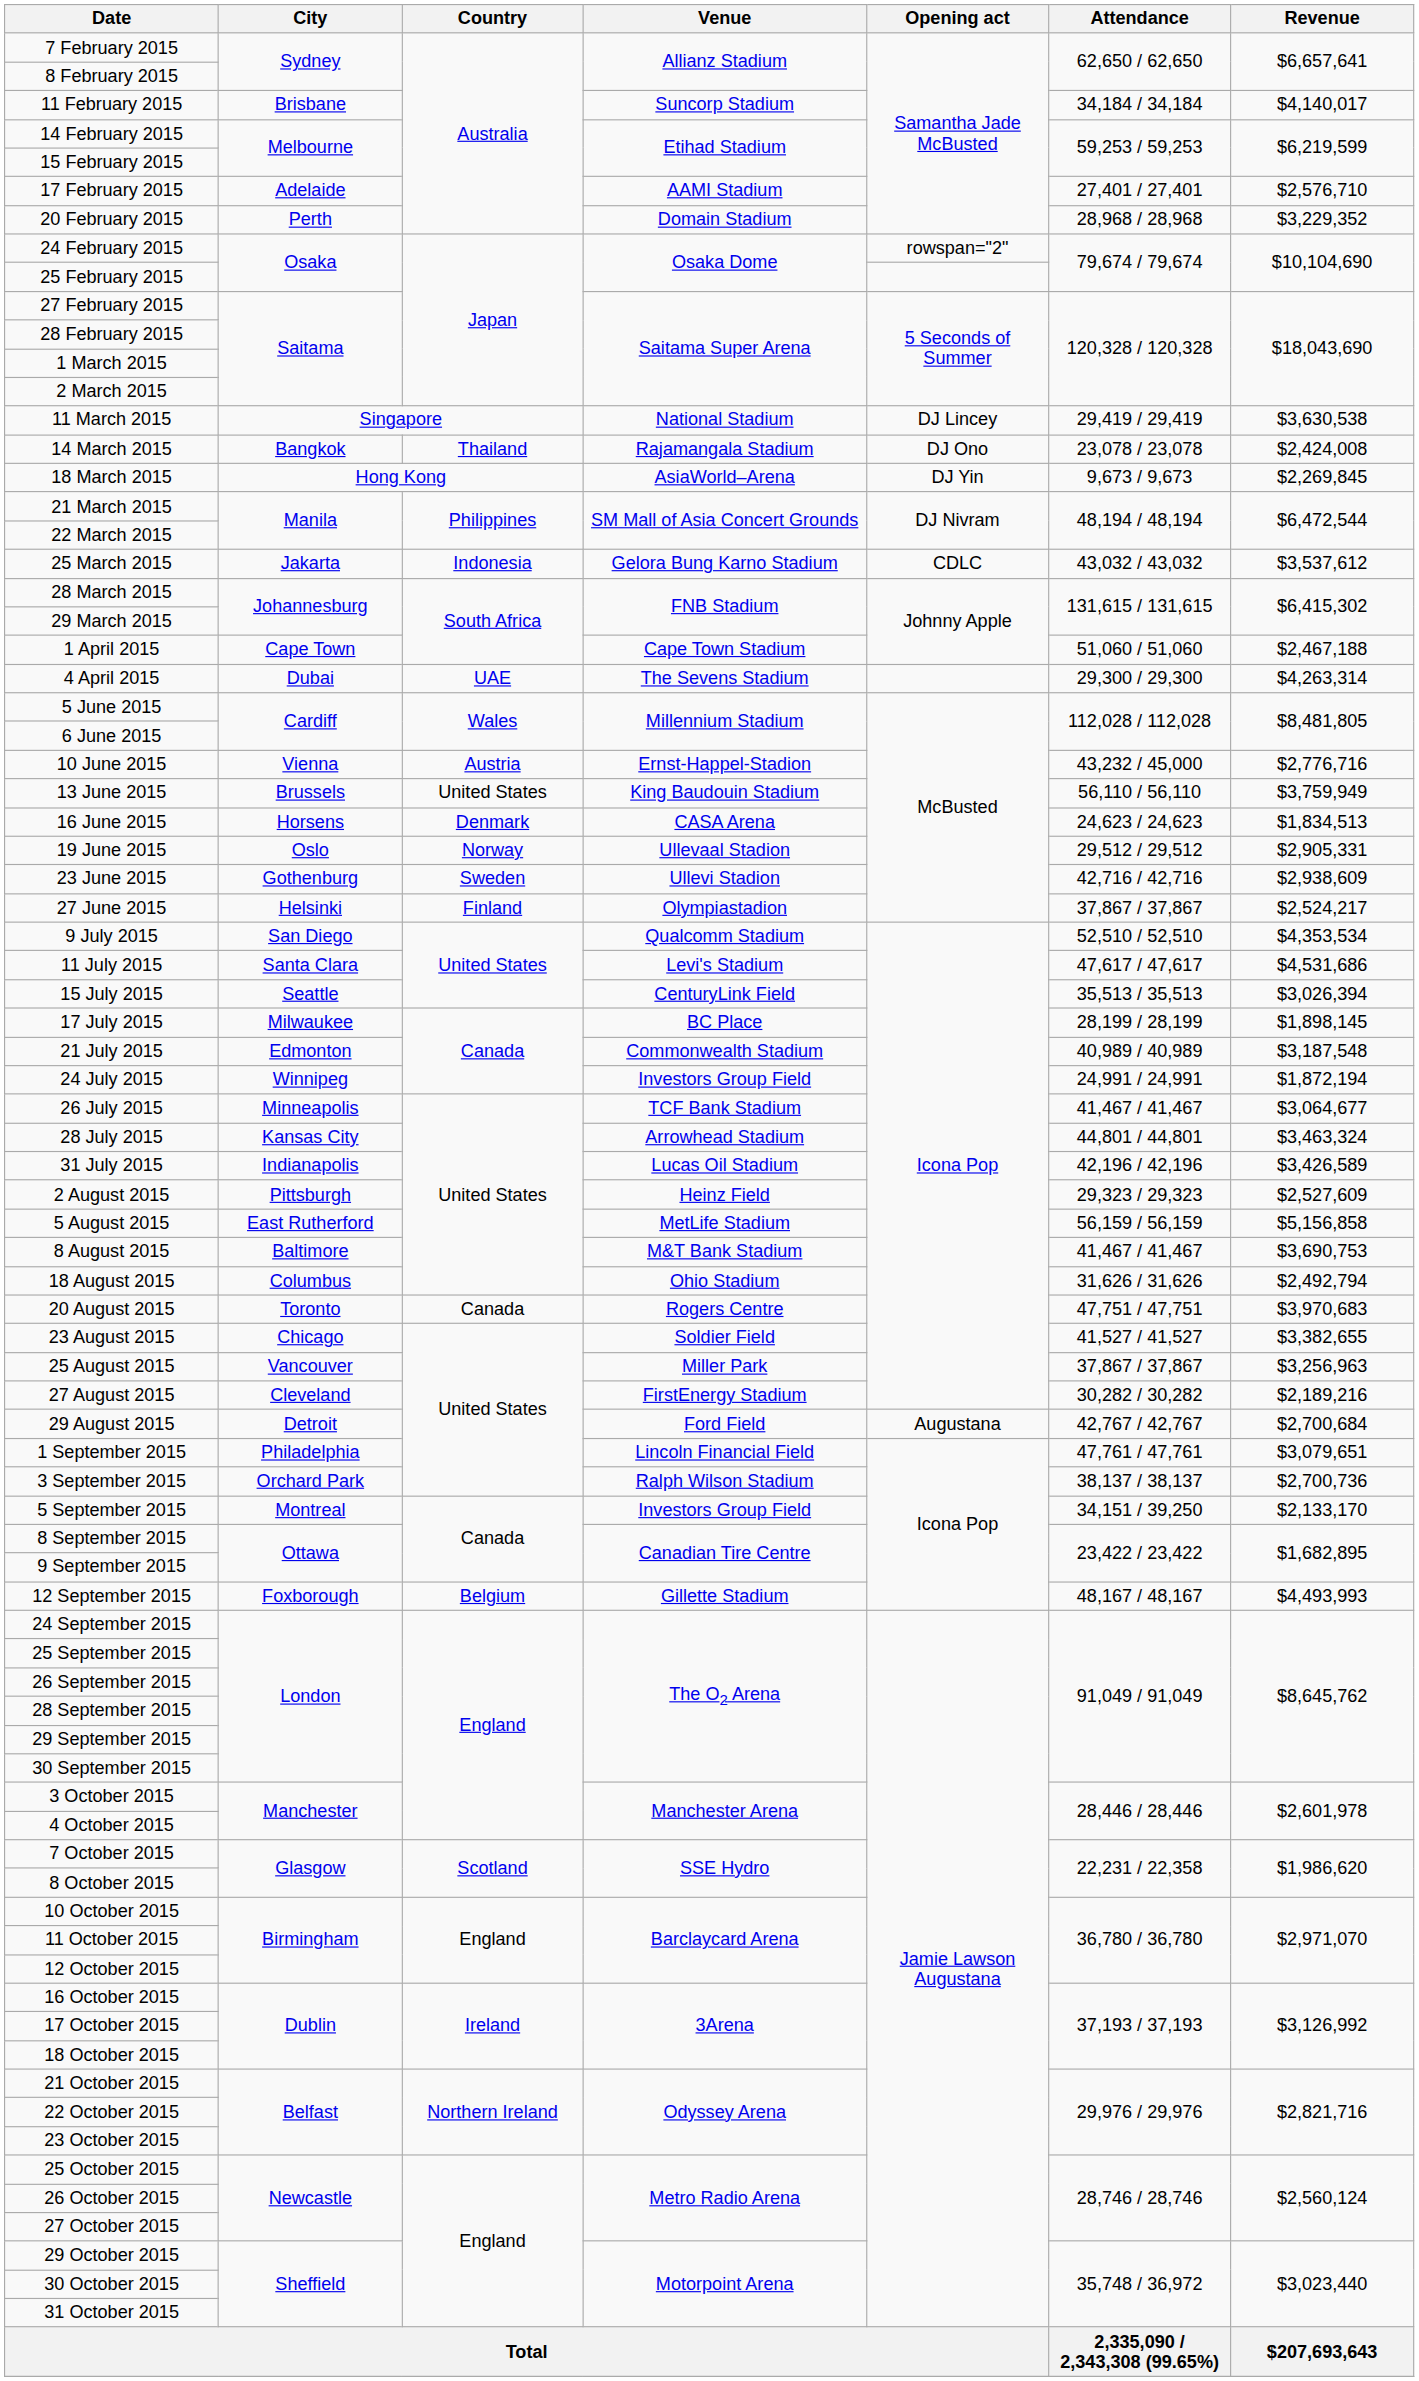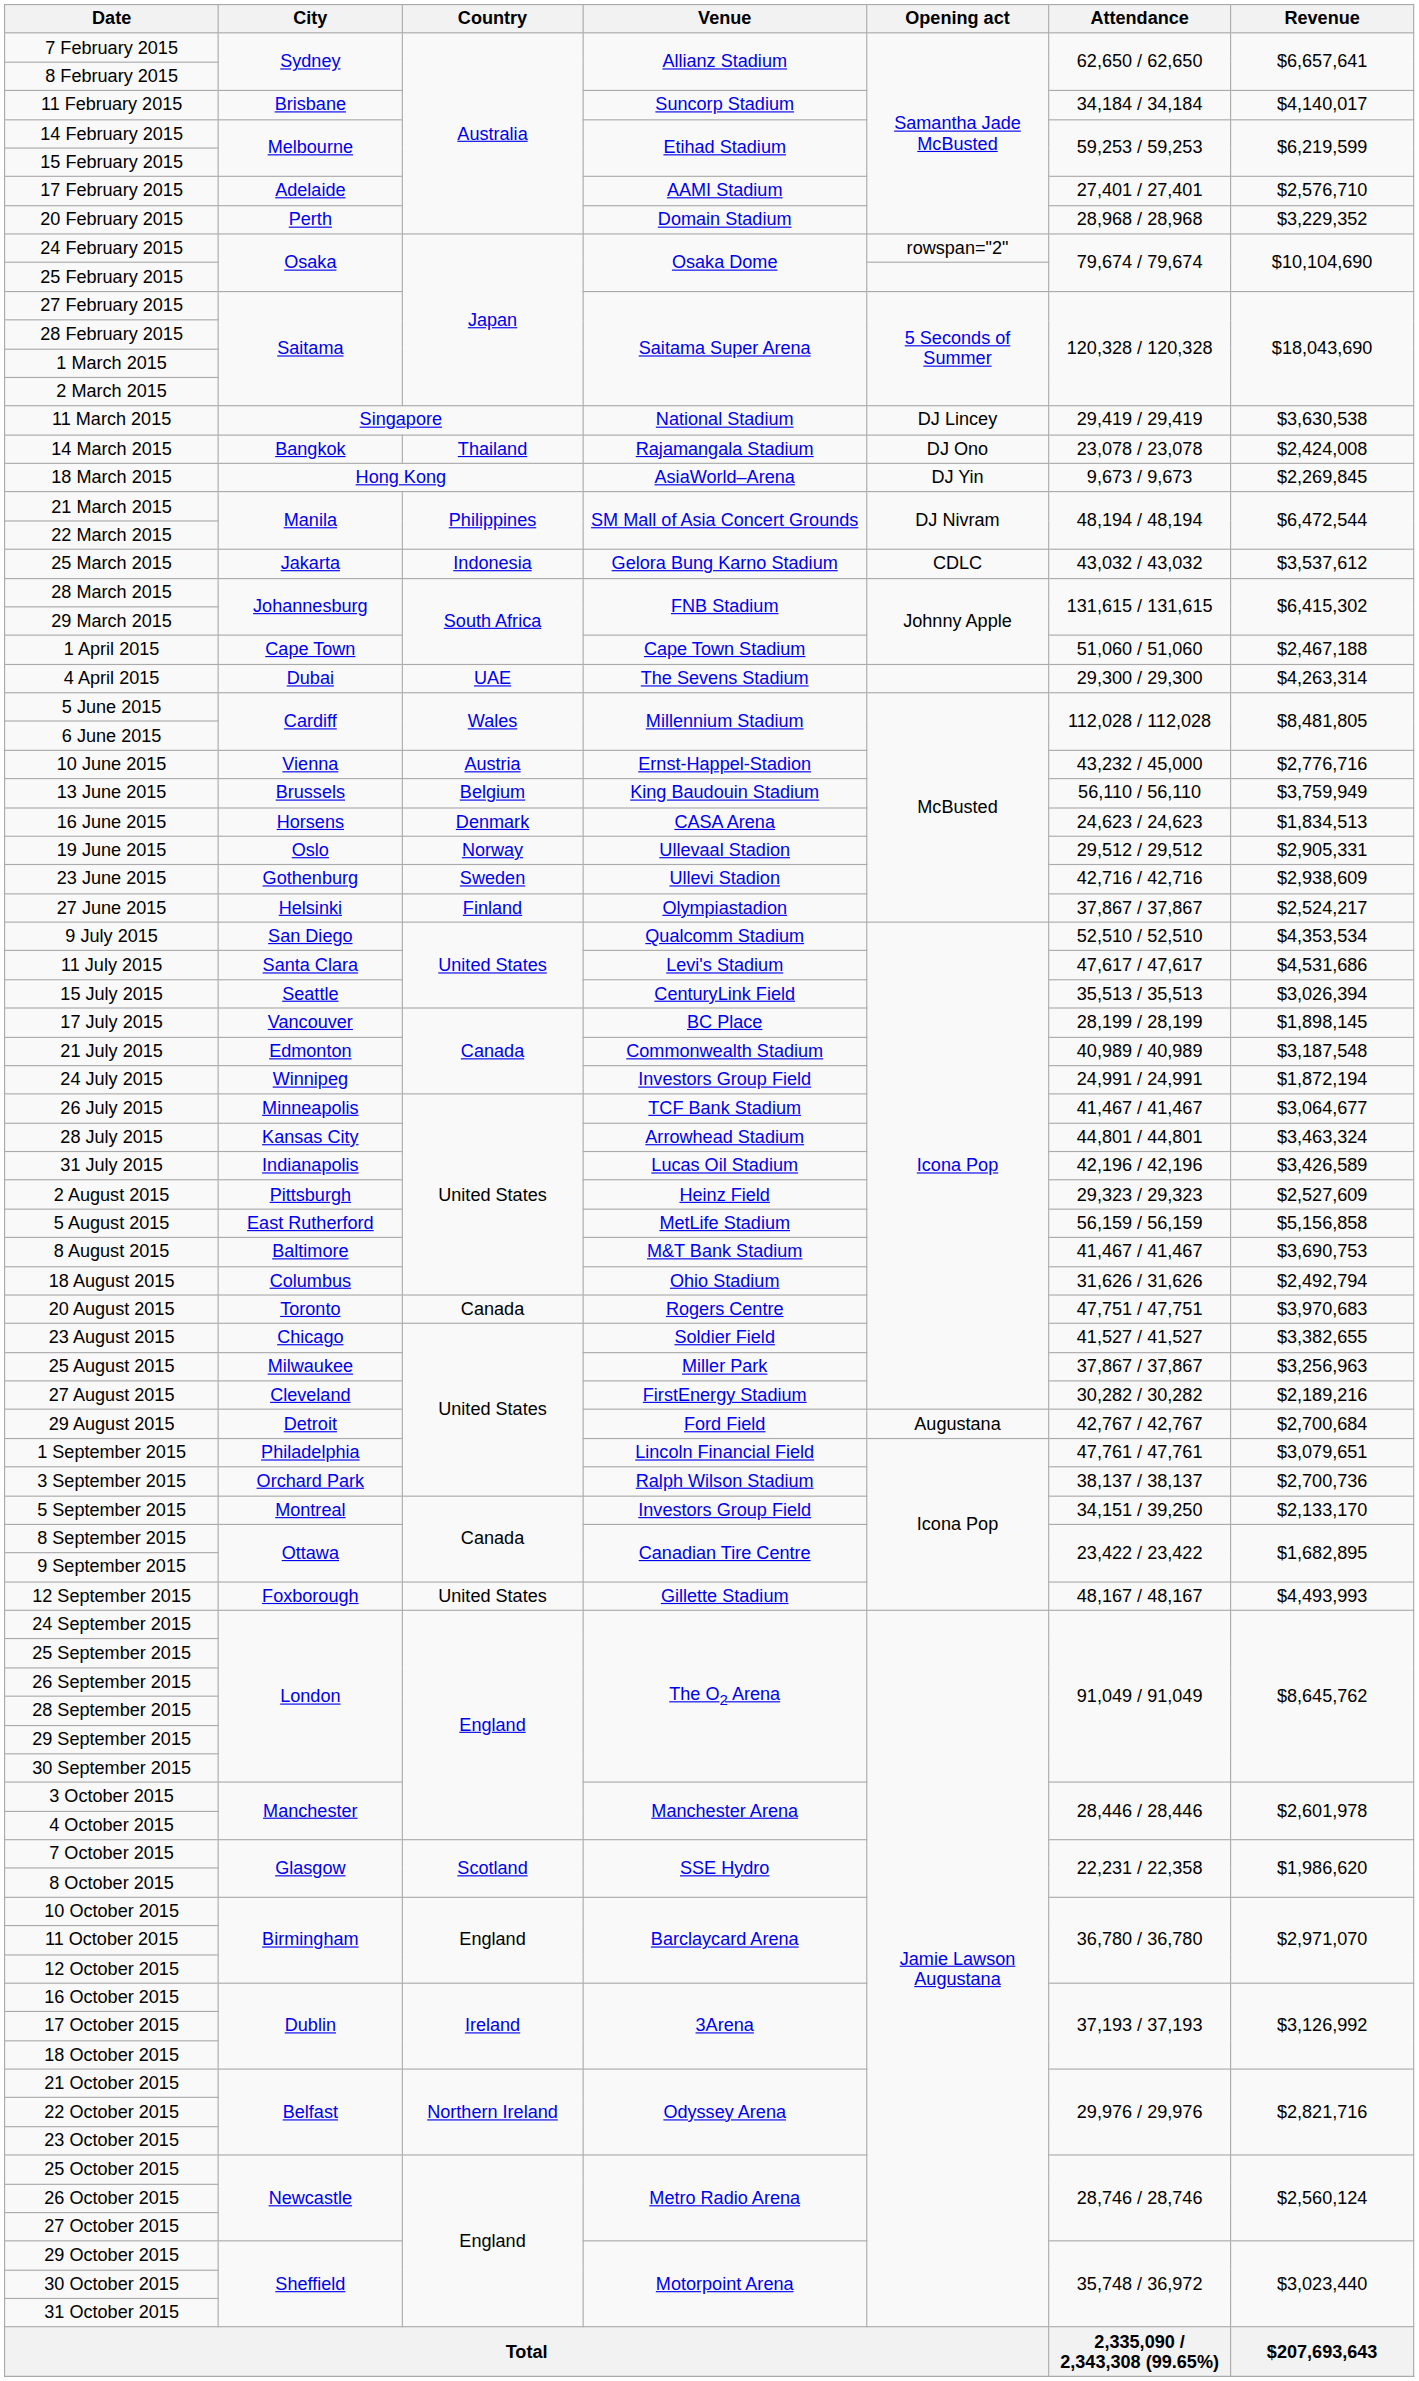(493, 793) United States -> (493, 793) Belgium
(310, 1022) Milwaukee -> (310, 1022) Vancouver
(310, 1366) Vancouver -> (310, 1366) Milwaukee
(493, 1595) Belgium -> (493, 1595) United States
